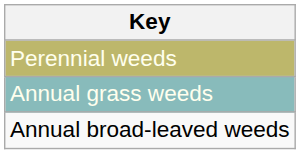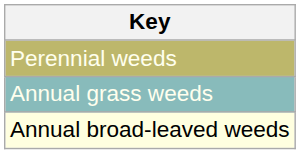(150, 129) no background -> (150, 129) lightyellow background
